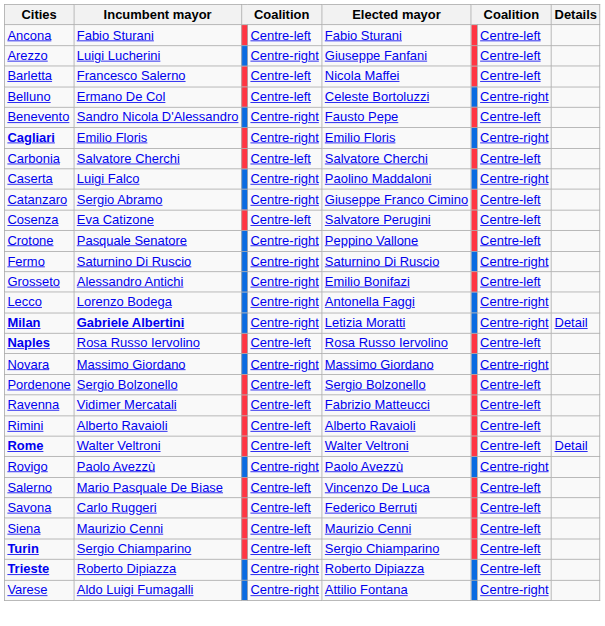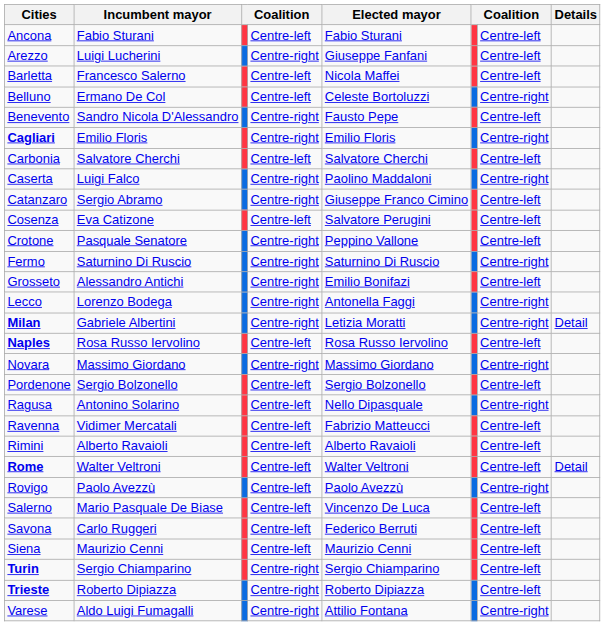(131, 323) bold -> (126, 323) normal
+ row: (30, 405)
(285, 466) Centre-right -> (281, 487) Centre-left
(281, 549) Centre-left -> (285, 569) Centre-right
